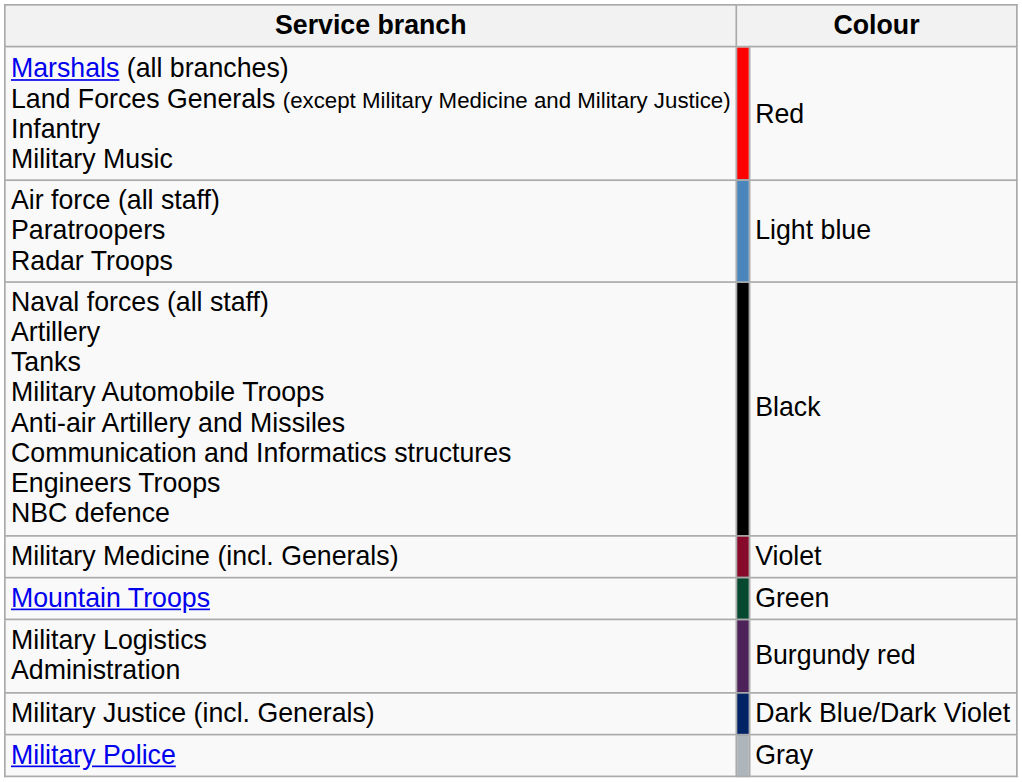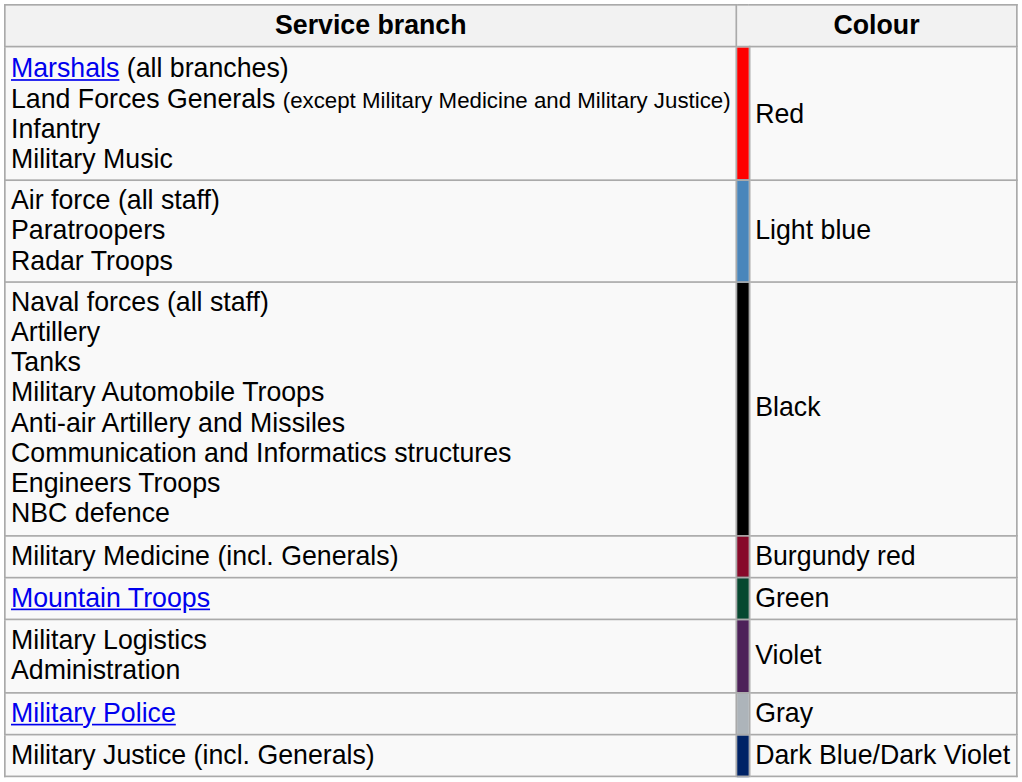(788, 555) Violet -> (835, 555) Burgundy red
(835, 655) Burgundy red -> (788, 655) Violet
rows swapped: (193, 713) <-> (93, 755)
